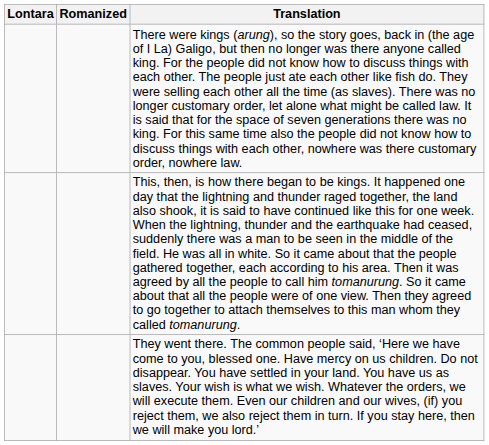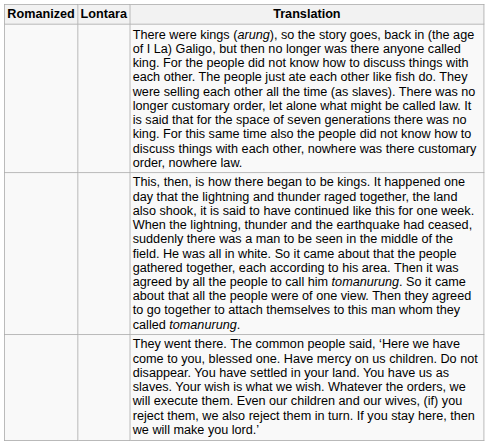columns swapped: (30, 14) <-> (93, 14)
